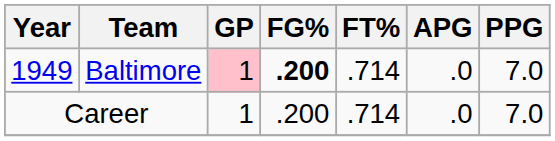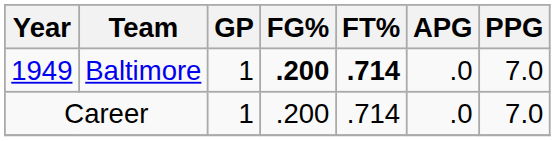(246, 70) pink background -> (246, 70) no background
(373, 70) normal -> (373, 70) bold
